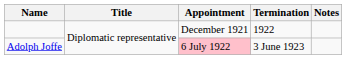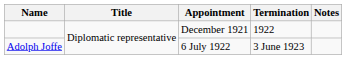(206, 46) pink background -> (206, 46) no background
